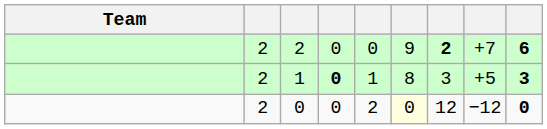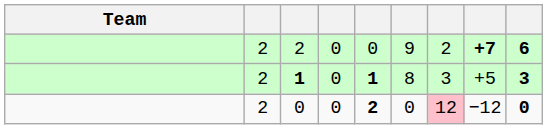(446, 49) bold -> (446, 49) normal
(485, 49) normal -> (485, 49) bold
(299, 79) normal -> (299, 79) bold
(336, 79) bold -> (336, 79) normal
(373, 79) normal -> (373, 79) bold
(373, 109) normal -> (373, 109) bold
(409, 109) lightyellow background -> (409, 109) no background
(446, 109) no background -> (446, 109) pink background
